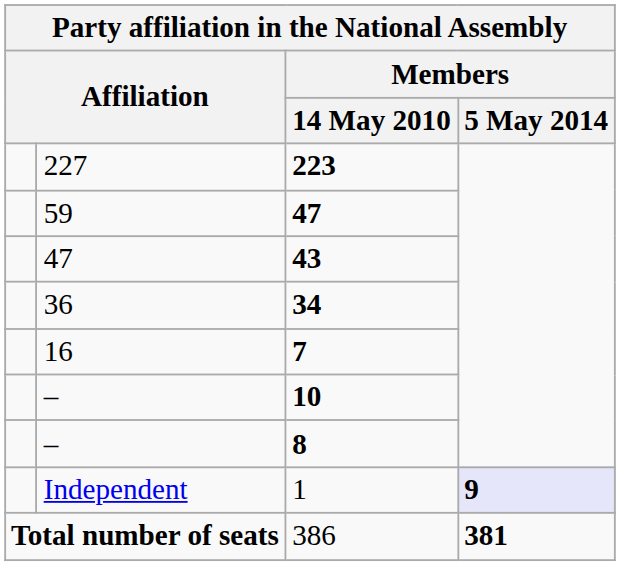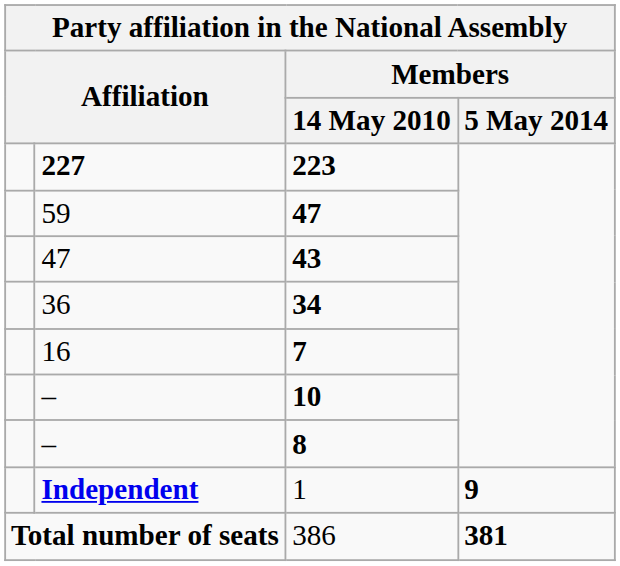(66, 166) normal -> (63, 166) bold
(116, 489) normal -> (120, 489) bold
(471, 489) lavender background -> (471, 489) no background
